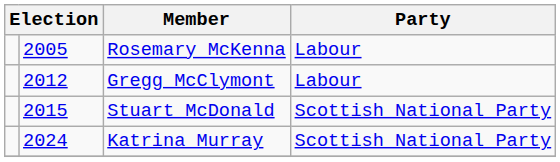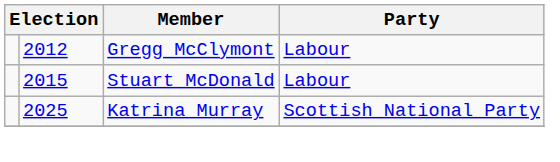- row: (197, 50)
(423, 111) Scottish National Party -> (317, 80) Labour
(45, 141) 2024 -> (45, 111) 2025
